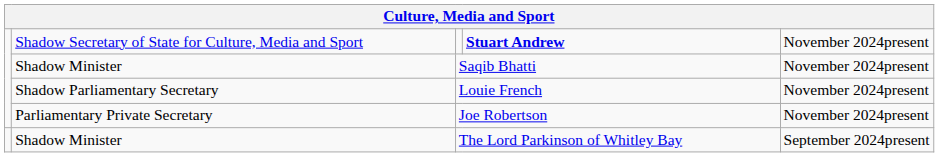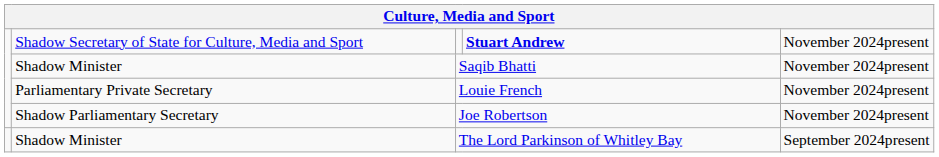(117, 90) Shadow Parliamentary Secretary -> (114, 90) Parliamentary Private Secretary
(114, 115) Parliamentary Private Secretary -> (117, 115) Shadow Parliamentary Secretary
